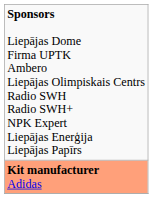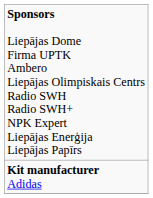(53, 177) lightsalmon background -> (53, 177) no background
